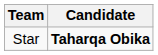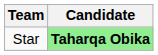(100, 38) no background -> (100, 38) lightgreen background
